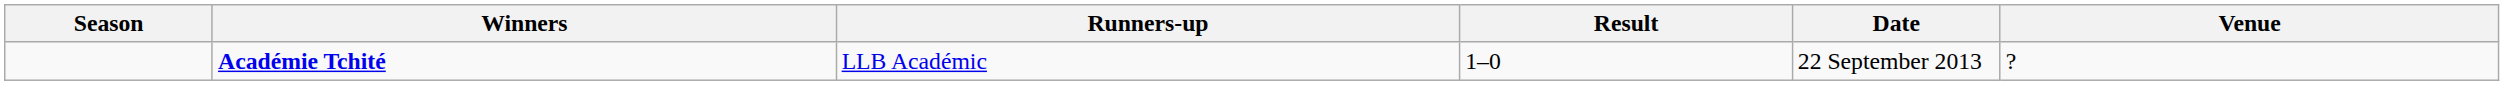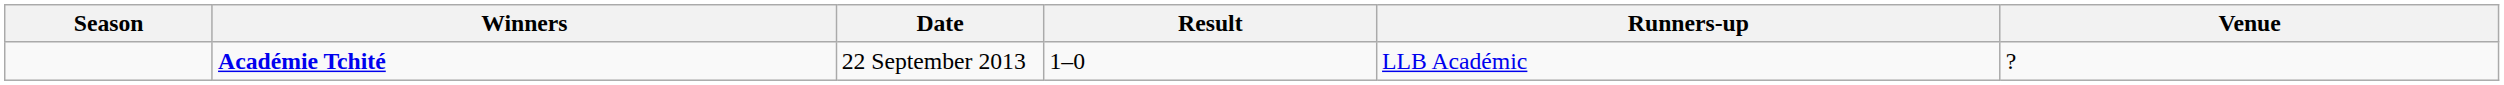columns swapped: (1148, 23) <-> (1896, 23)
